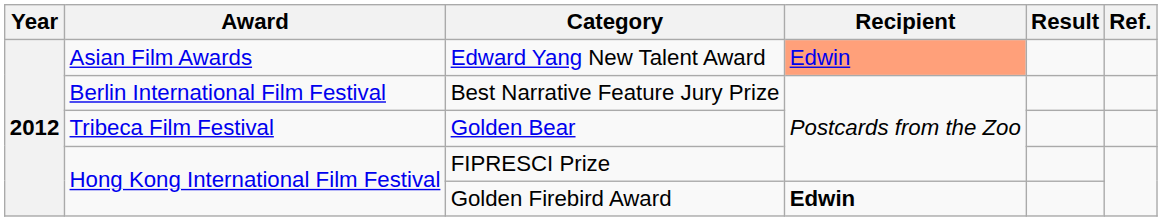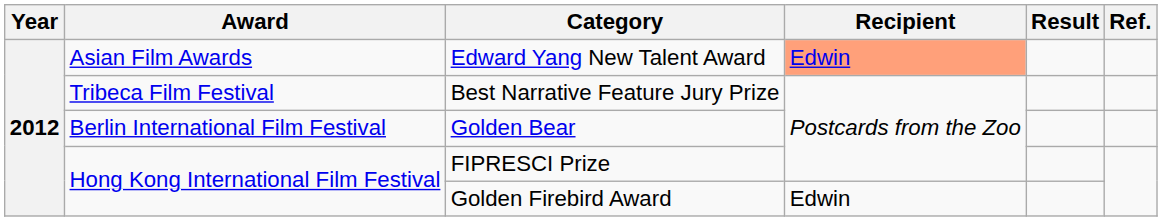(228, 92) Berlin International Film Festival -> (172, 92) Tribeca Film Festival
(172, 127) Tribeca Film Festival -> (228, 127) Berlin International Film Festival
(822, 198) bold -> (820, 198) normal
